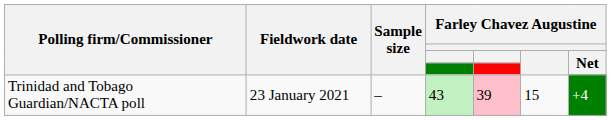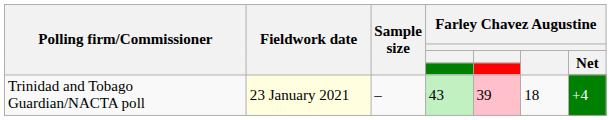(300, 95) no background -> (300, 95) lightyellow background
(532, 95) 15 -> (532, 95) 18
